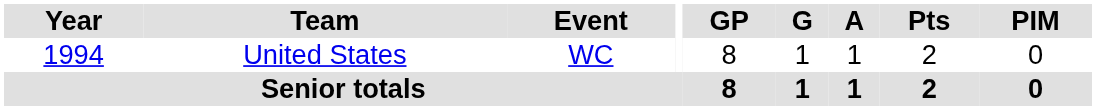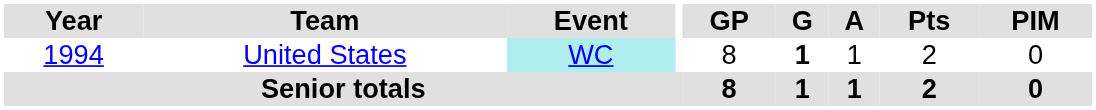(591, 54) no background -> (591, 54) paleturquoise background
(802, 54) normal -> (802, 54) bold
